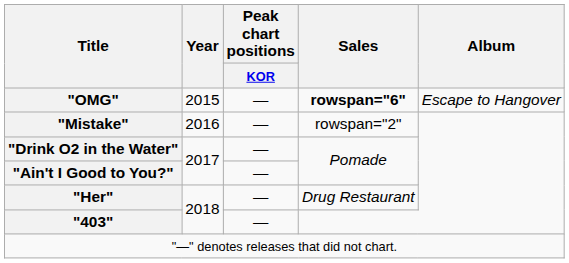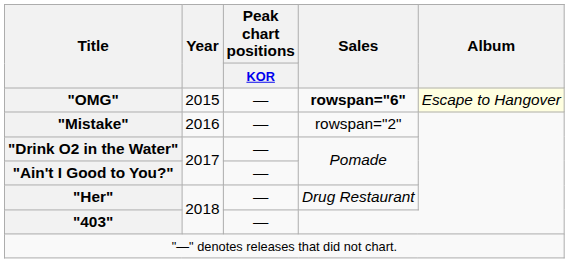(491, 99) no background -> (491, 99) lightyellow background
